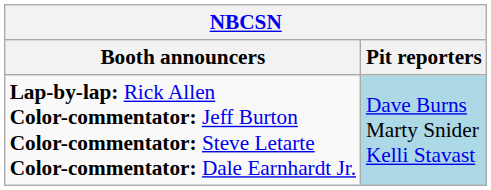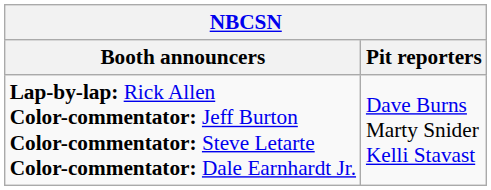(422, 130) lightblue background -> (422, 130) no background
